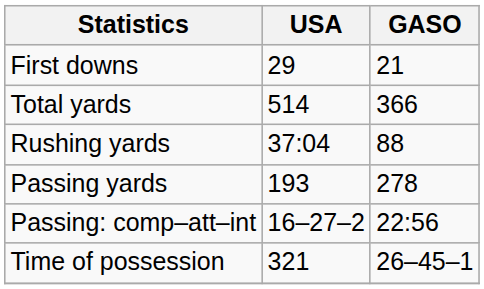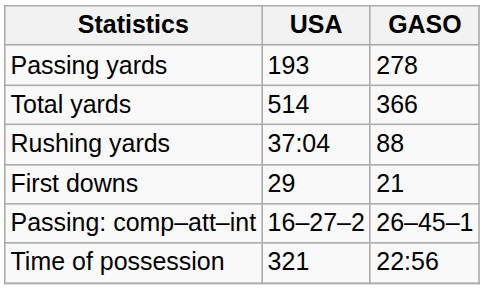rows swapped: (74, 64) <-> (89, 183)
(408, 223) 22:56 -> (425, 223) 26–45–1
(425, 262) 26–45–1 -> (408, 262) 22:56
